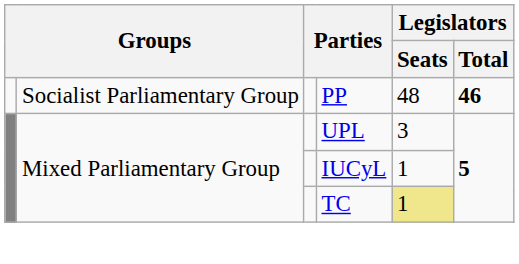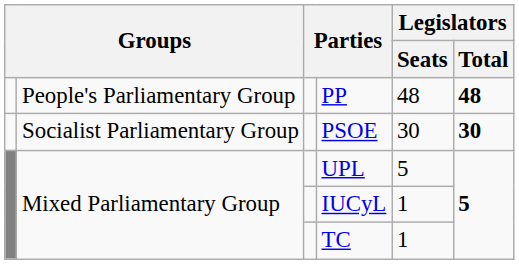(160, 95) Socialist Parliamentary Group -> (159, 95) People's Parliamentary Group
(470, 95) 46 -> (470, 95) 48
+ row: (350, 131)
(403, 131) 3 -> (403, 167) 5
(403, 204) khaki background -> (403, 240) no background
